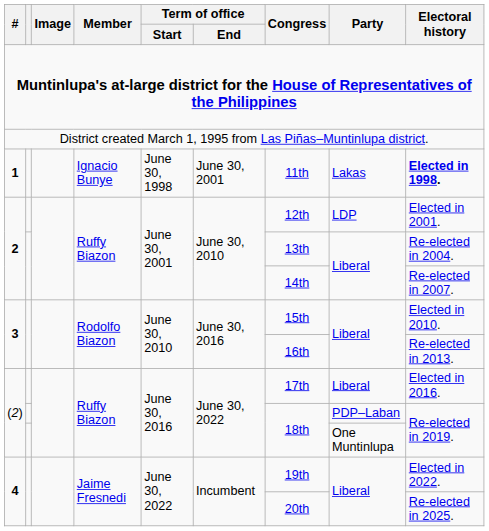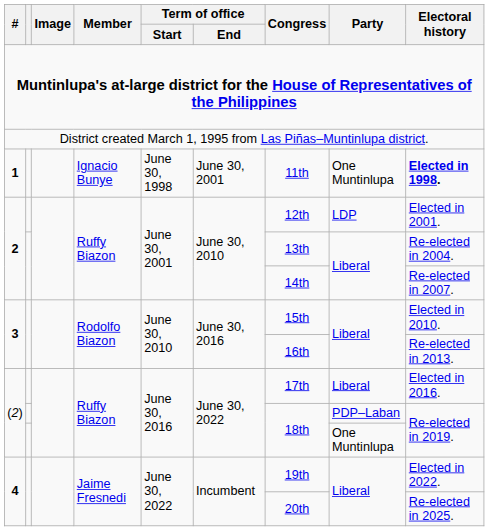(349, 173) Lakas -> (363, 173) One Muntinlupa
